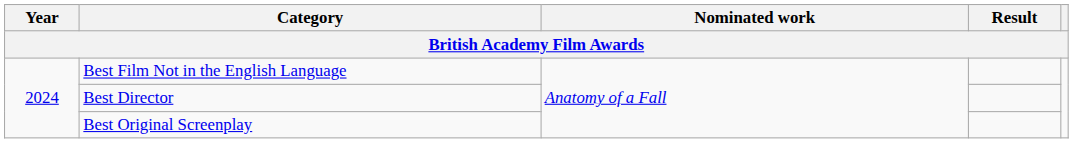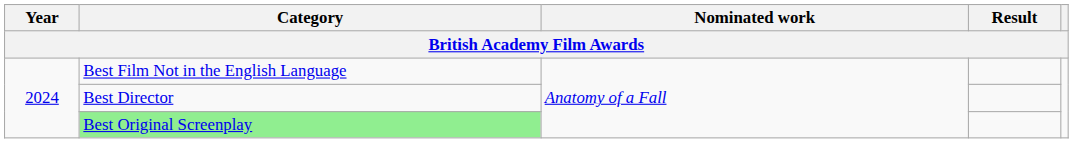(168, 124) no background -> (168, 124) lightgreen background
